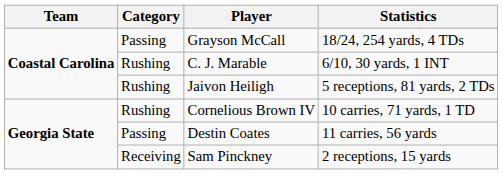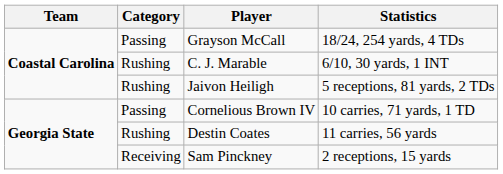(146, 110) Rushing -> (144, 110) Passing
(144, 133) Passing -> (146, 133) Rushing
